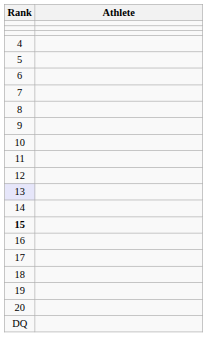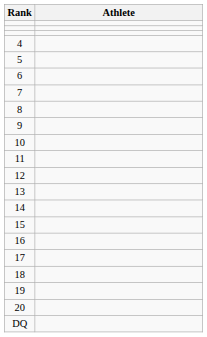(20, 192) lavender background -> (20, 192) no background
(20, 225) bold -> (20, 225) normal
